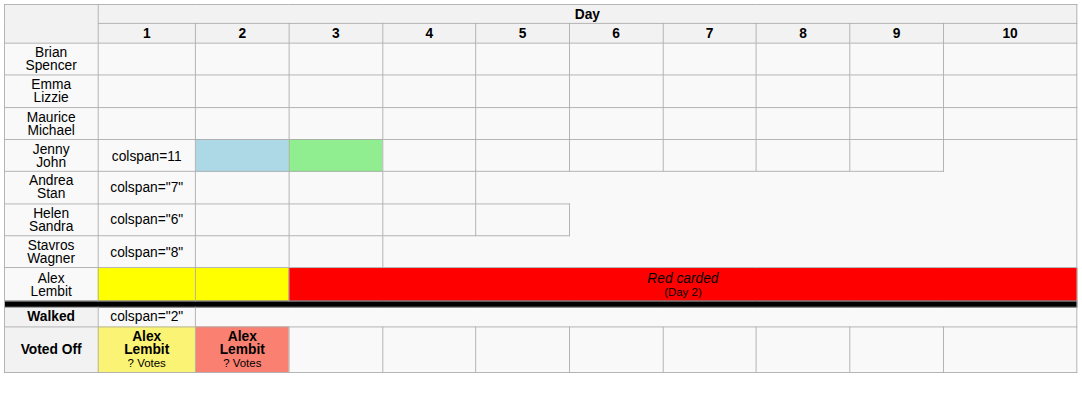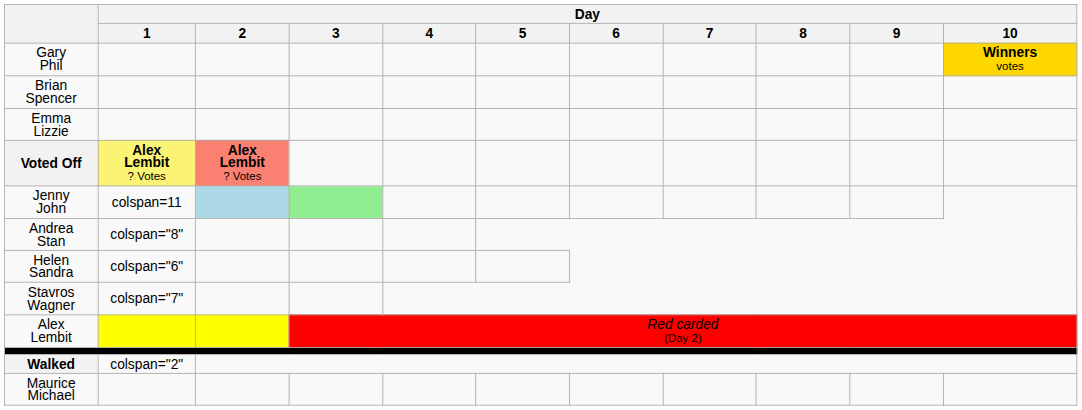+ row: (51, 59)
rows swapped: (51, 123) <-> (51, 349)
(147, 188) colspan="7" -> (147, 234) colspan="8"
(147, 252) colspan="8" -> (147, 299) colspan="7"
